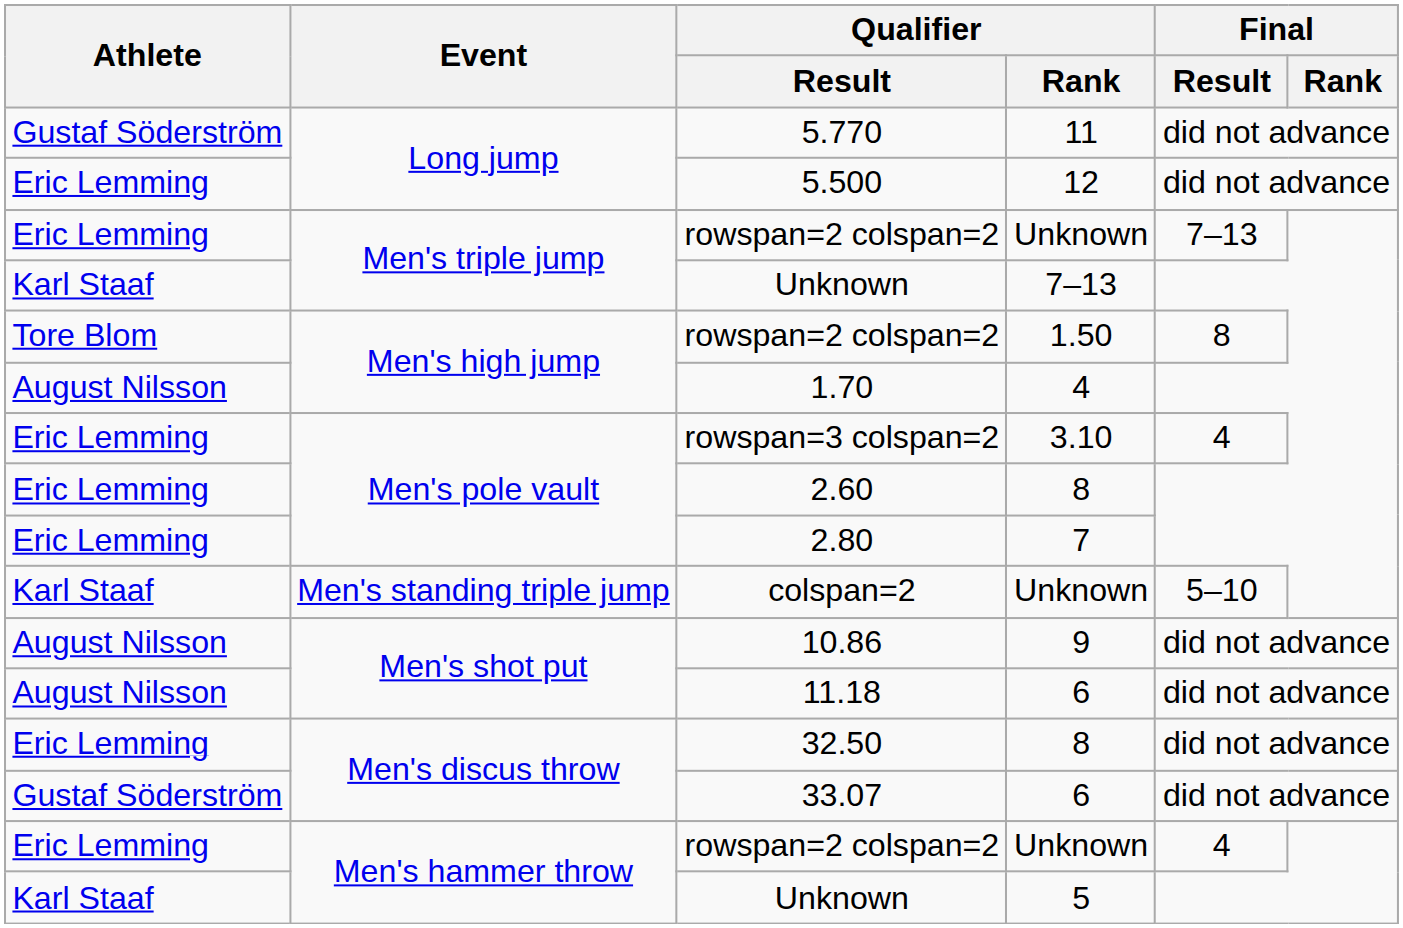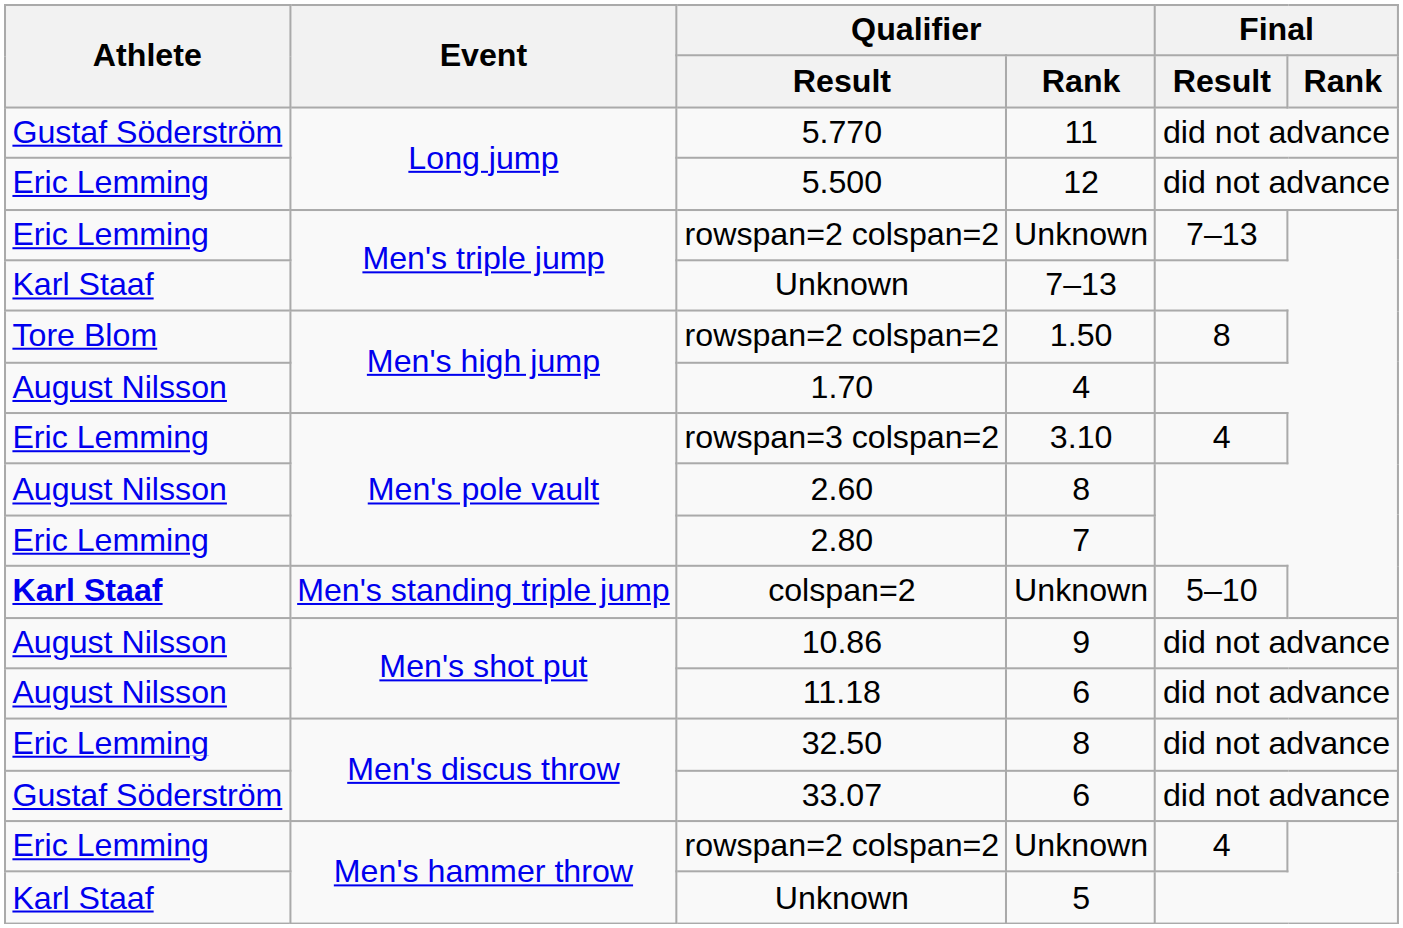(111, 489) Eric Lemming -> (120, 489) August Nilsson
(83, 591) normal -> (87, 591) bold
